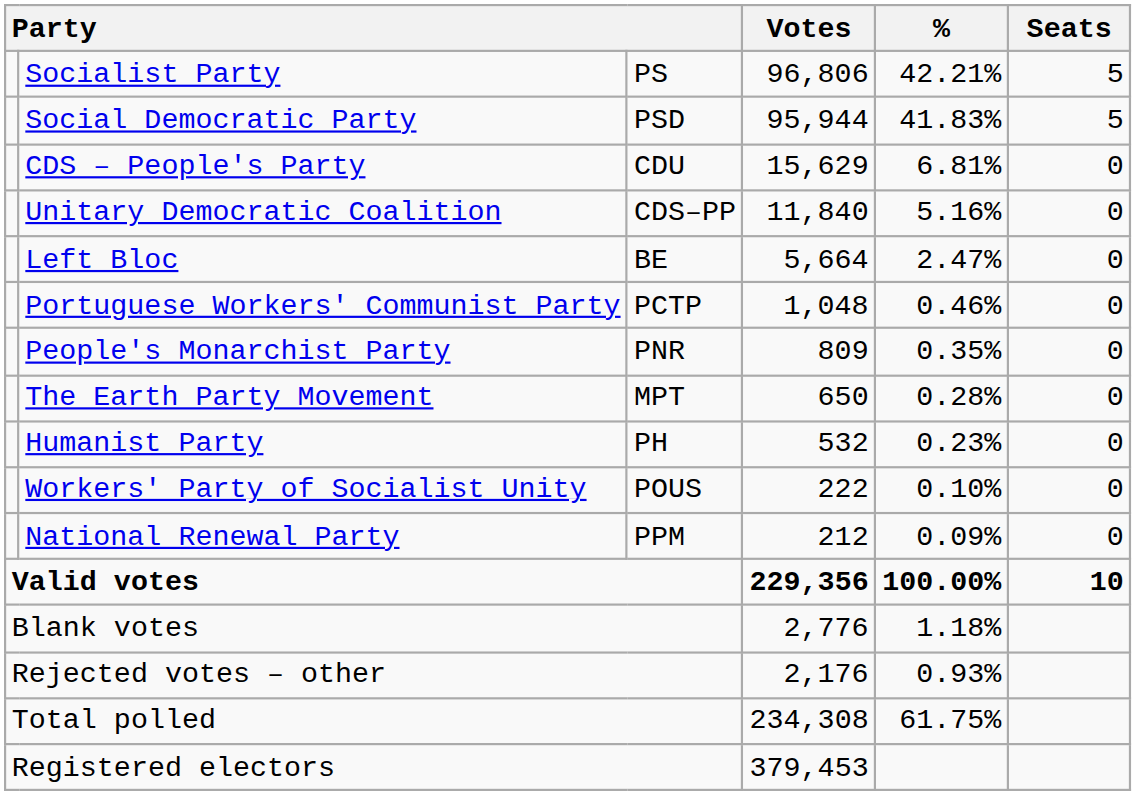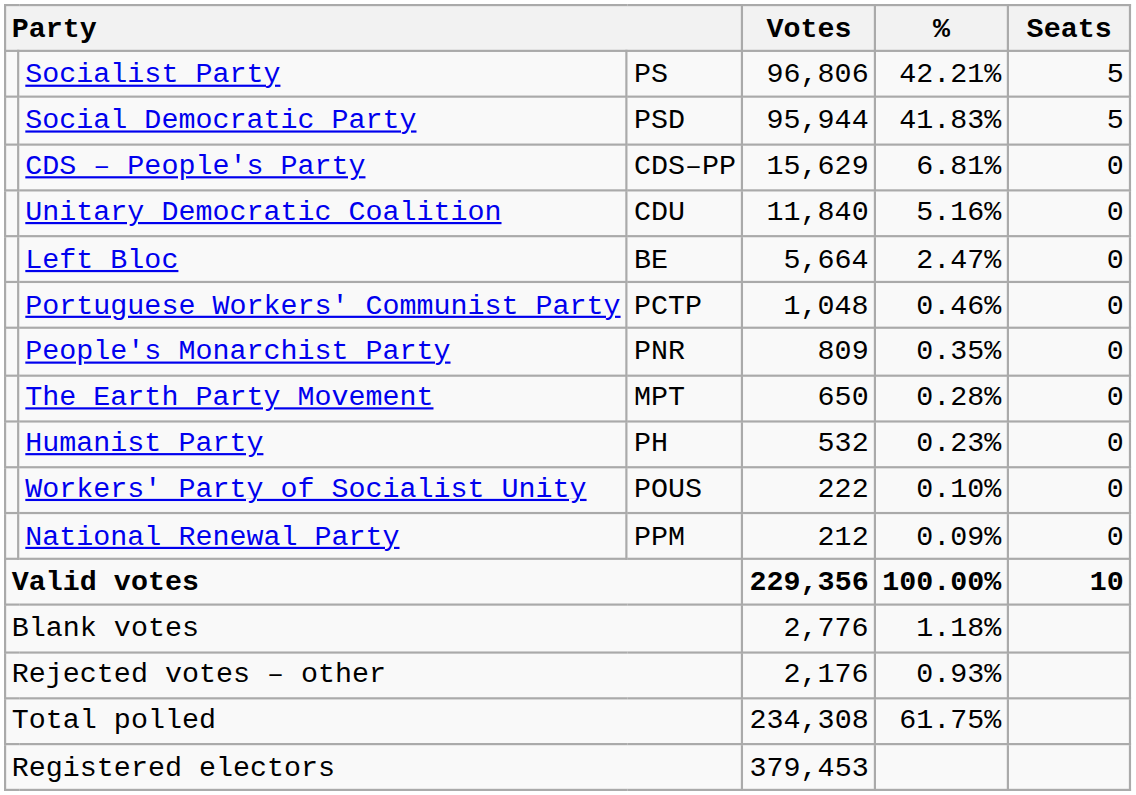(660, 167) CDU -> (685, 167) CDS–PP
(685, 213) CDS–PP -> (660, 213) CDU
